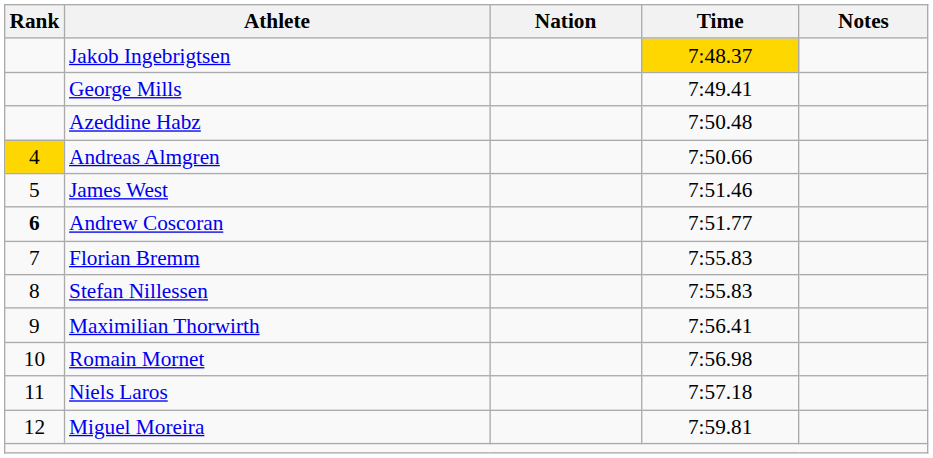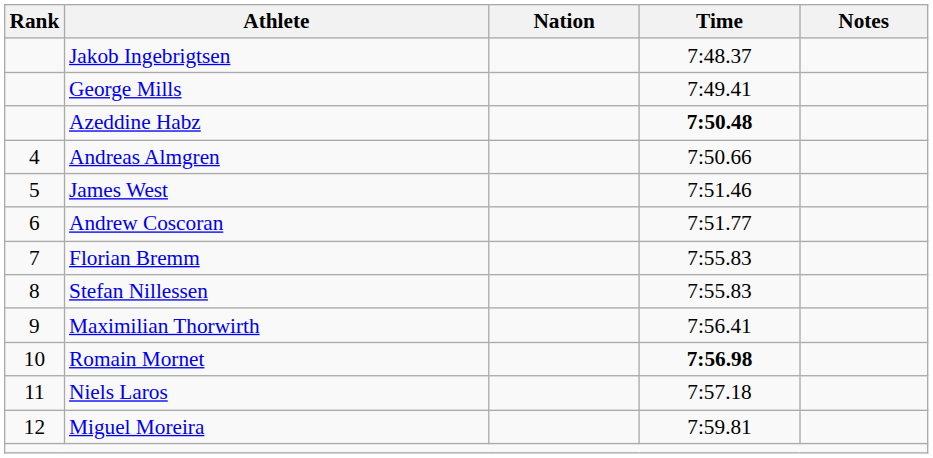(720, 55) gold background -> (720, 55) no background
(720, 122) normal -> (720, 122) bold
(34, 156) gold background -> (34, 156) no background
(34, 223) bold -> (34, 223) normal
(720, 358) normal -> (720, 358) bold
